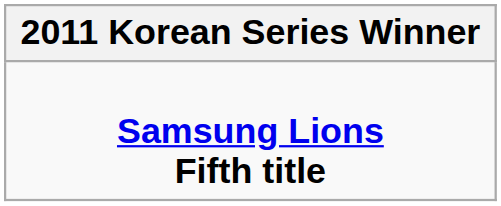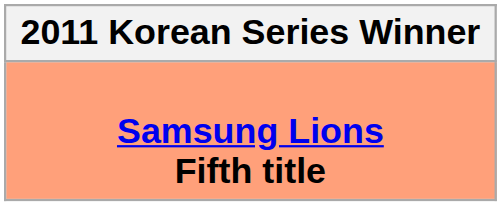(250, 150) no background -> (250, 150) lightsalmon background
